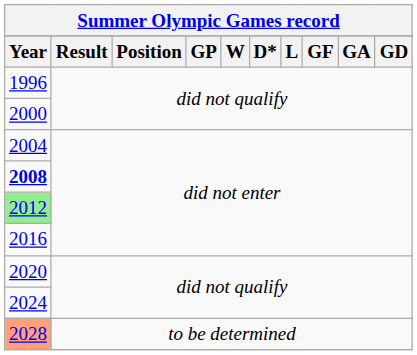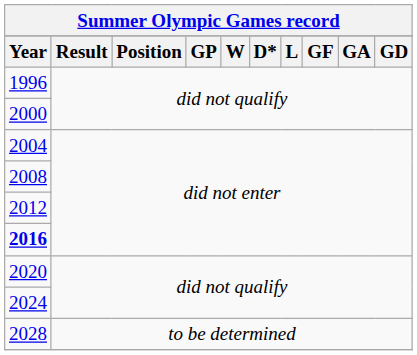(28, 176) bold -> (28, 176) normal
(28, 208) lightgreen background -> (28, 208) no background
(28, 239) normal -> (28, 239) bold
(28, 333) lightsalmon background -> (28, 333) no background
